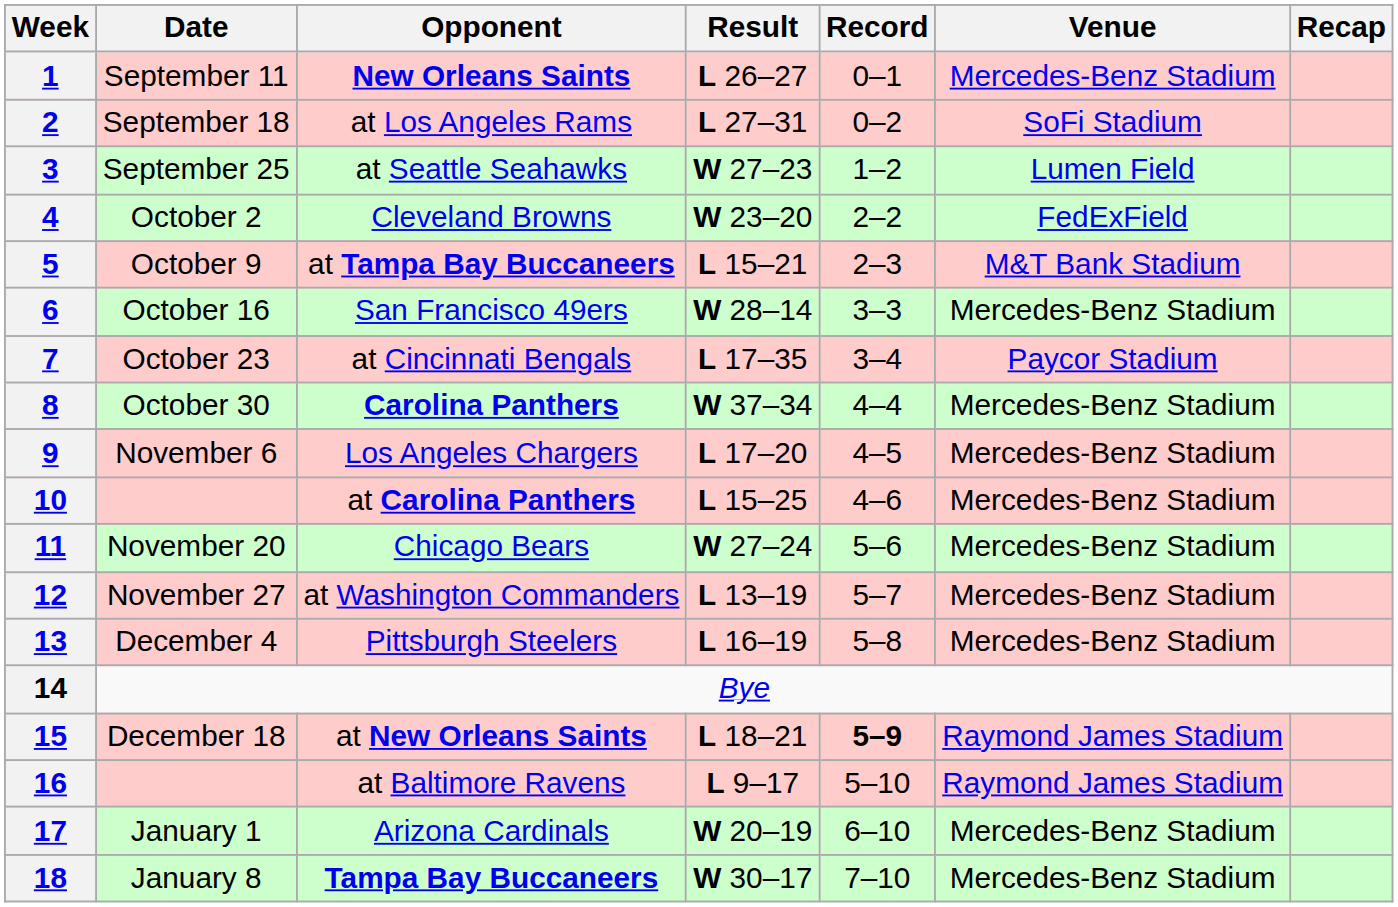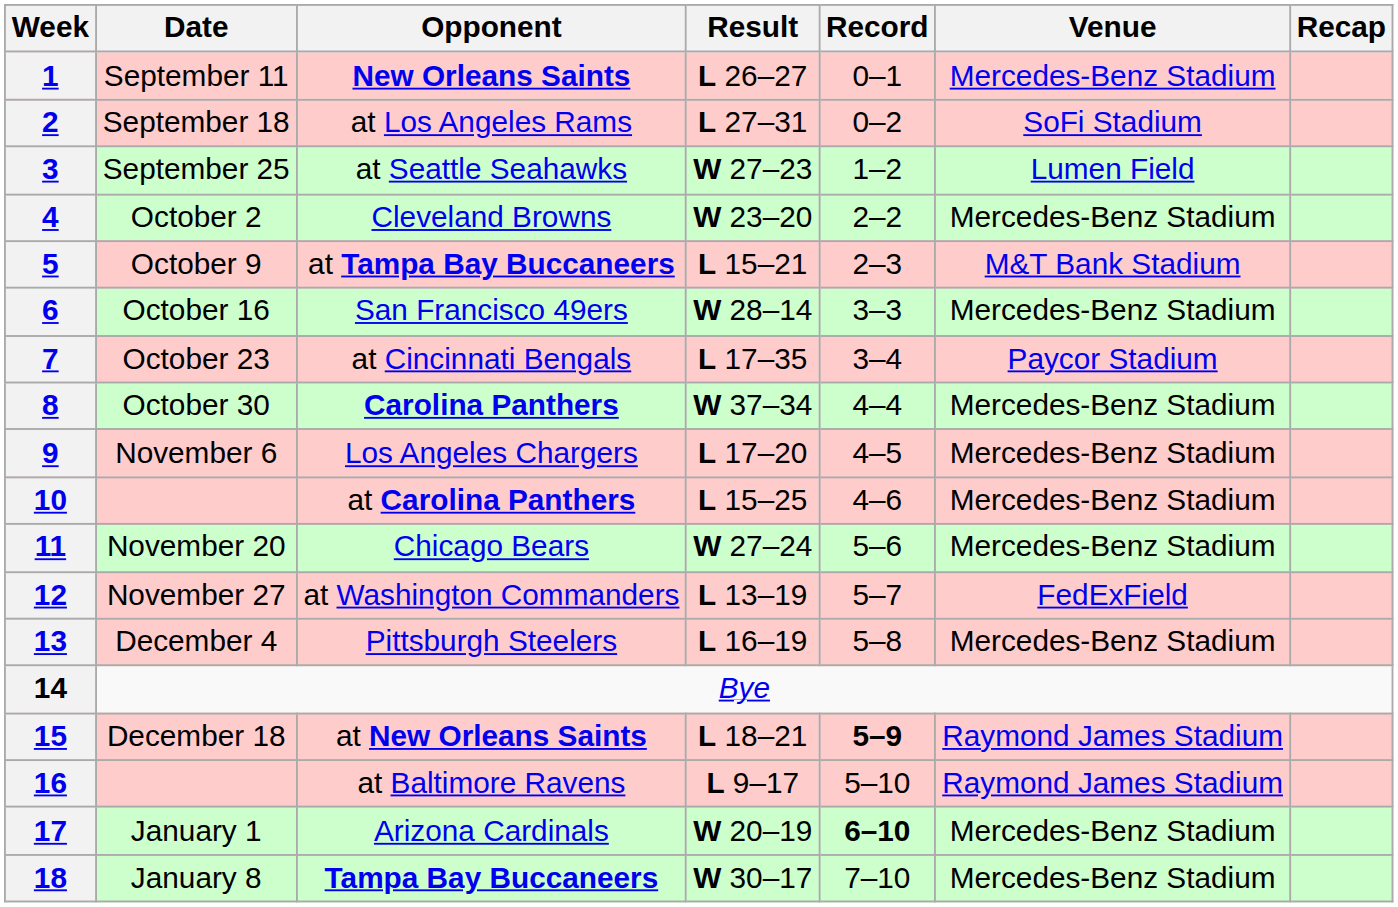(1113, 216) FedExField -> (1113, 216) Mercedes-Benz Stadium
(1113, 594) Mercedes-Benz Stadium -> (1113, 594) FedExField
(877, 830) normal -> (877, 830) bold
